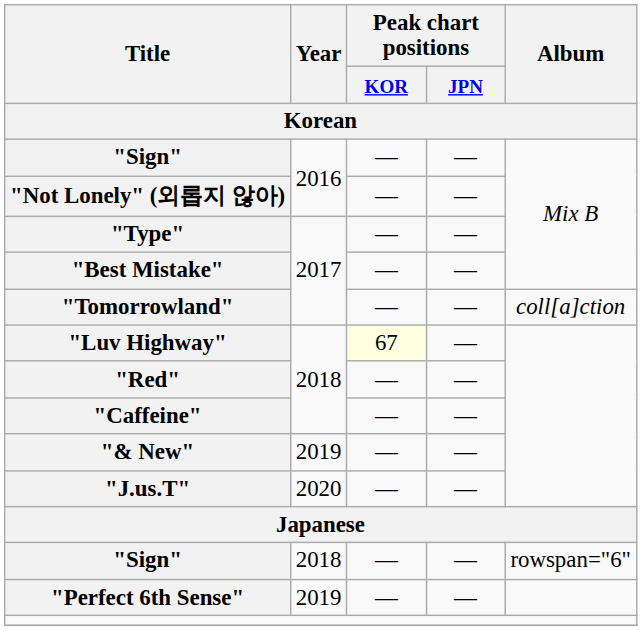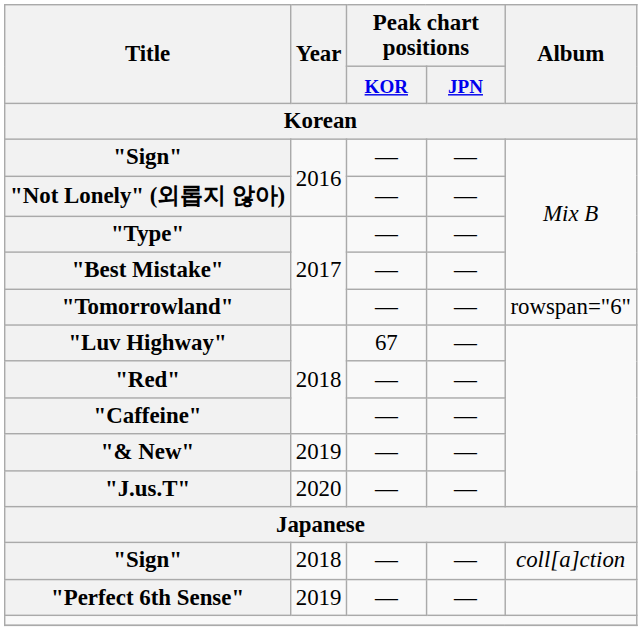(571, 306) coll[a]ction -> (571, 306) rowspan="6"
(386, 342) lightyellow background -> (386, 342) no background
(571, 560) rowspan="6" -> (571, 560) coll[a]ction
